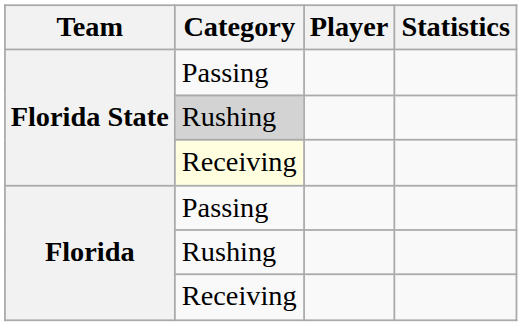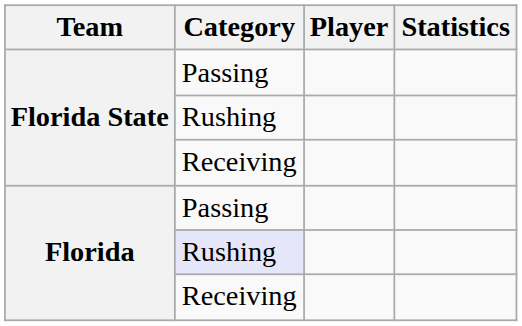(229, 117) lightgrey background -> (229, 117) no background
(239, 162) lightyellow background -> (239, 162) no background
(229, 251) no background -> (229, 251) lavender background
